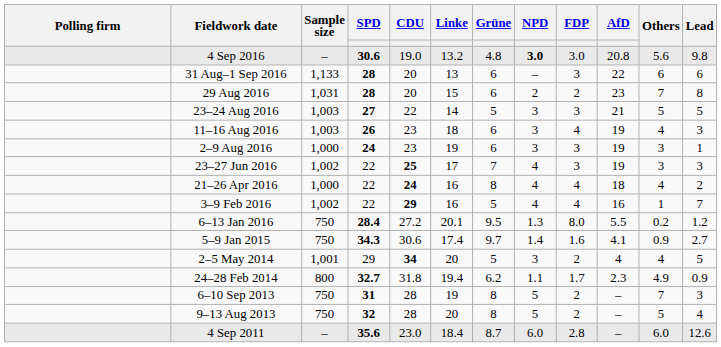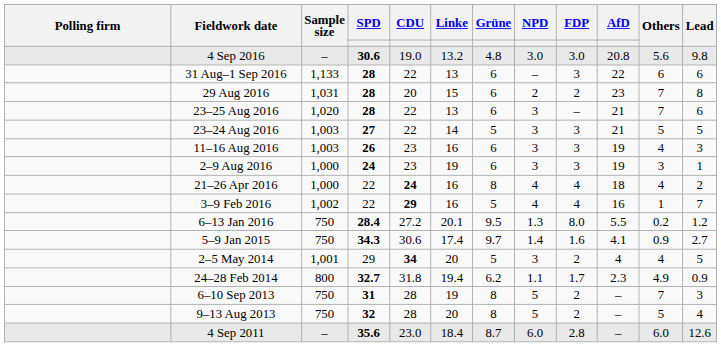(535, 56) bold -> (535, 56) normal
(410, 74) 20 -> (410, 74) 22
+ row: (236, 111)
(452, 130) 18 -> (452, 148) 16
(577, 130) 4 -> (577, 148) 3
- row: (236, 166)
